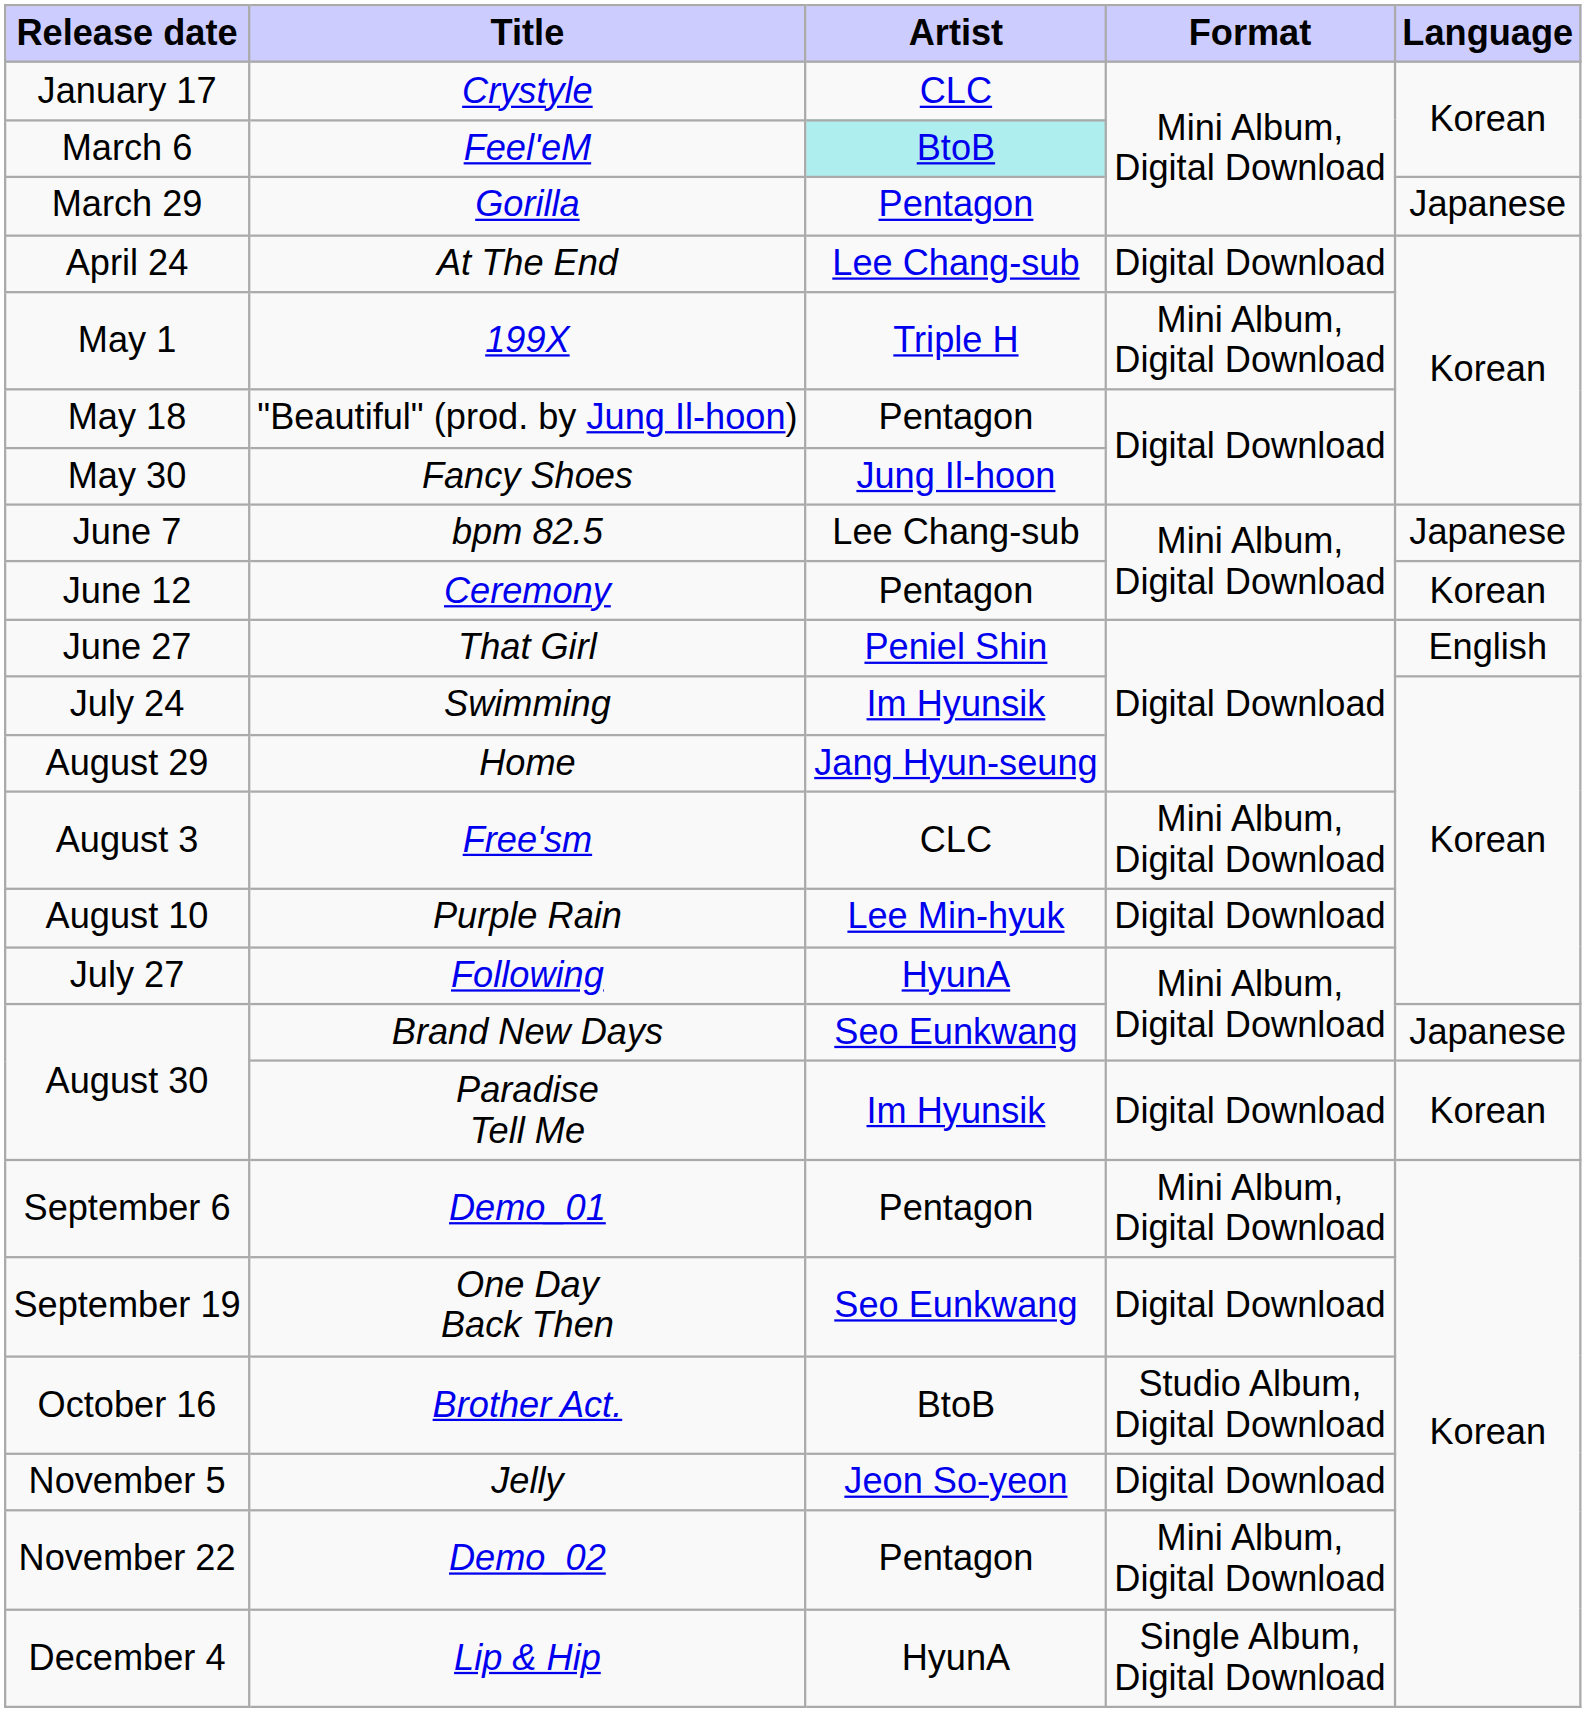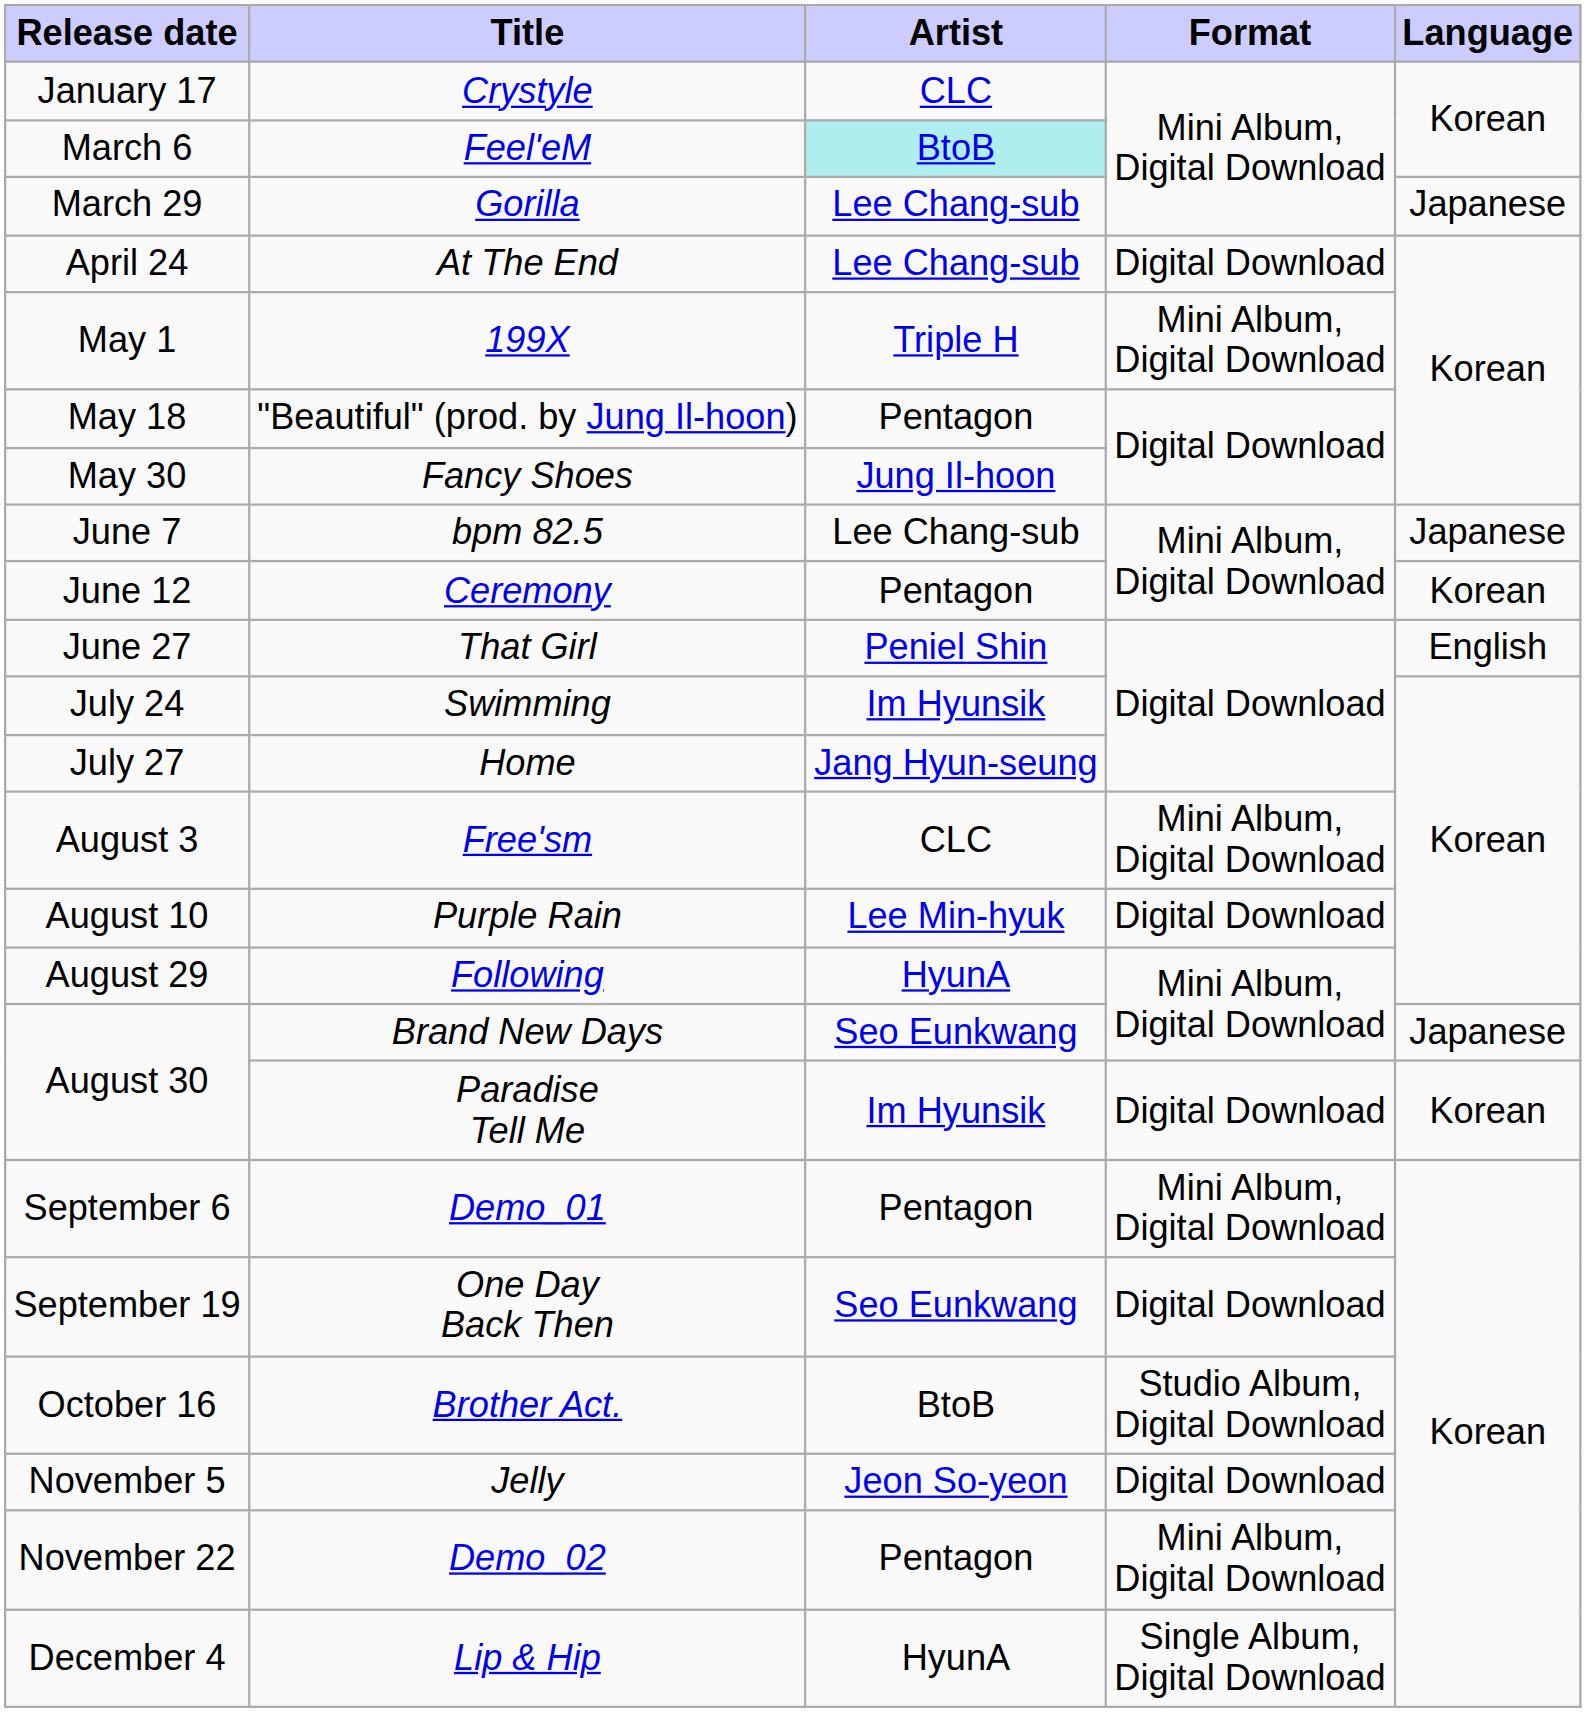(956, 205) Pentagon -> (956, 205) Lee Chang-sub
(127, 762) August 29 -> (127, 762) July 27
(127, 974) July 27 -> (127, 974) August 29
